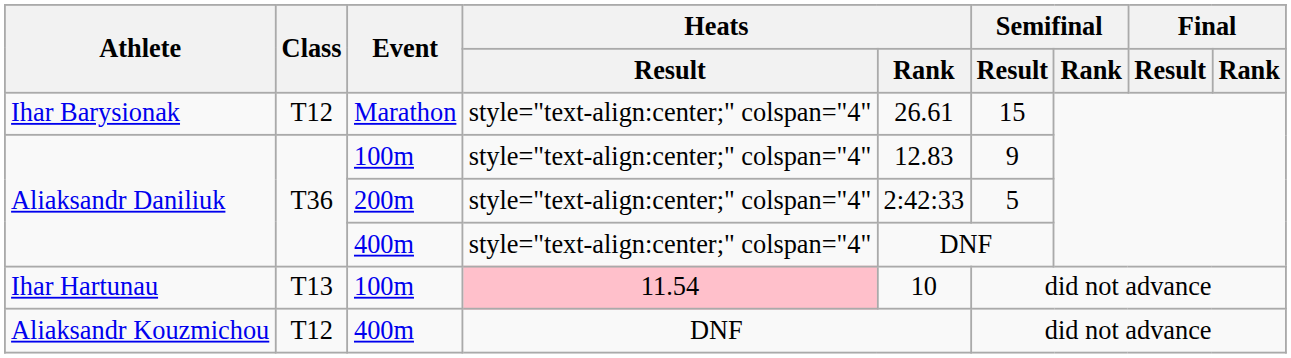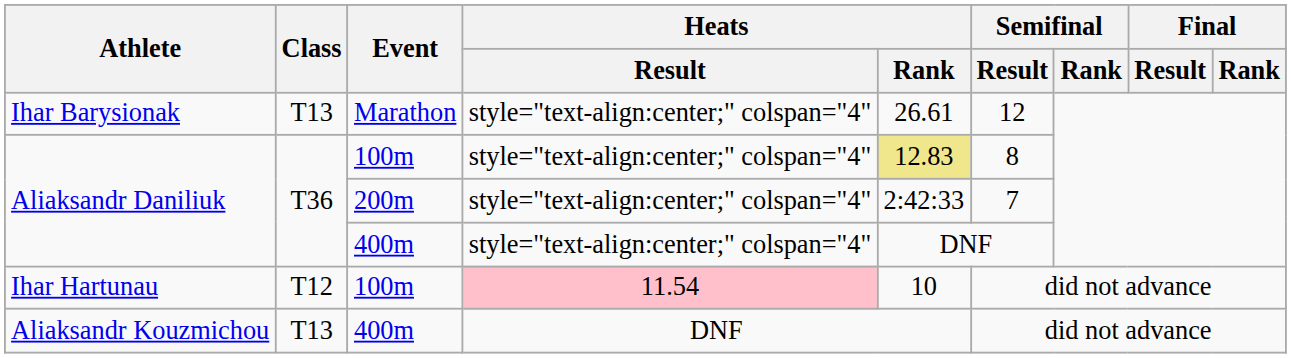(312, 113) T12 -> (312, 113) T13
(1012, 113) 15 -> (1012, 113) 12
(924, 157) no background -> (924, 157) khaki background
(1012, 157) 9 -> (1012, 157) 8
(1012, 200) 5 -> (1012, 200) 7
(312, 287) T13 -> (312, 287) T12
(312, 330) T12 -> (312, 330) T13
